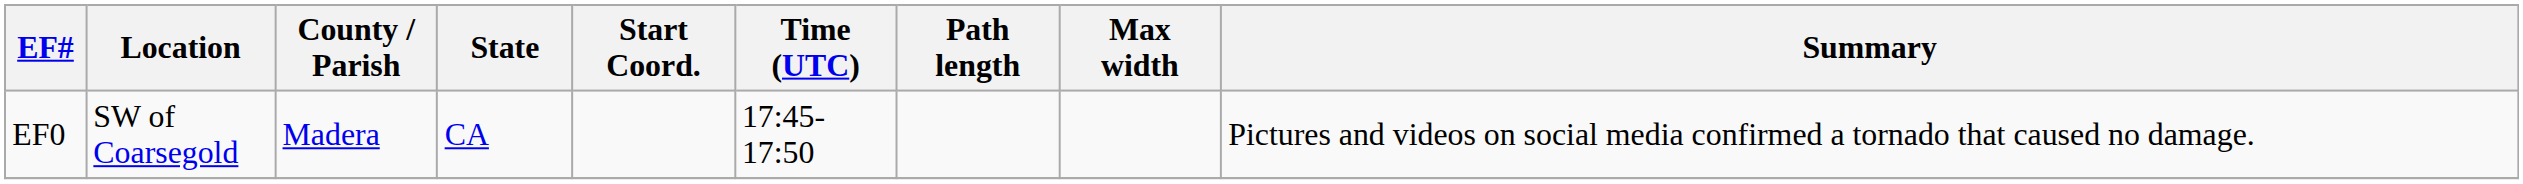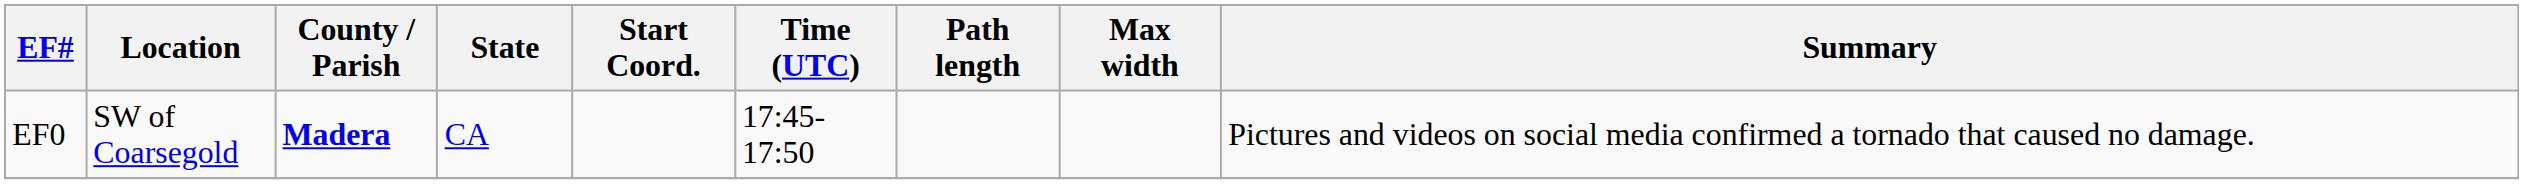(331, 133) normal -> (336, 133) bold
